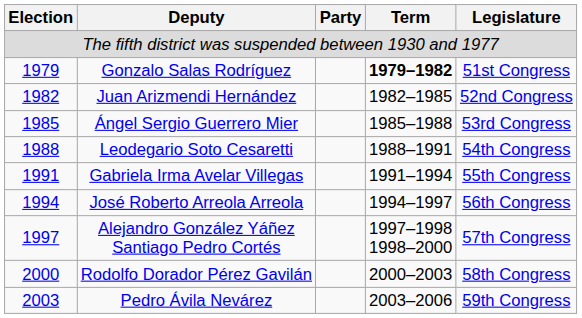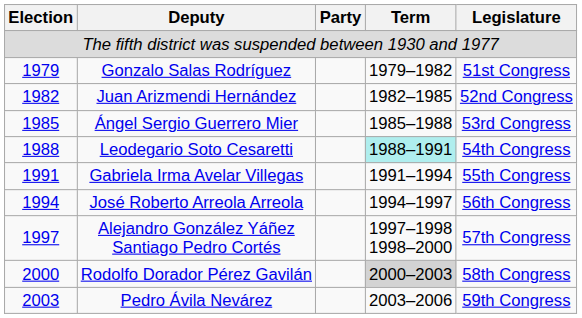(411, 70) bold -> (411, 70) normal
(411, 149) no background -> (411, 149) paleturquoise background
(411, 273) no background -> (411, 273) lightgrey background
